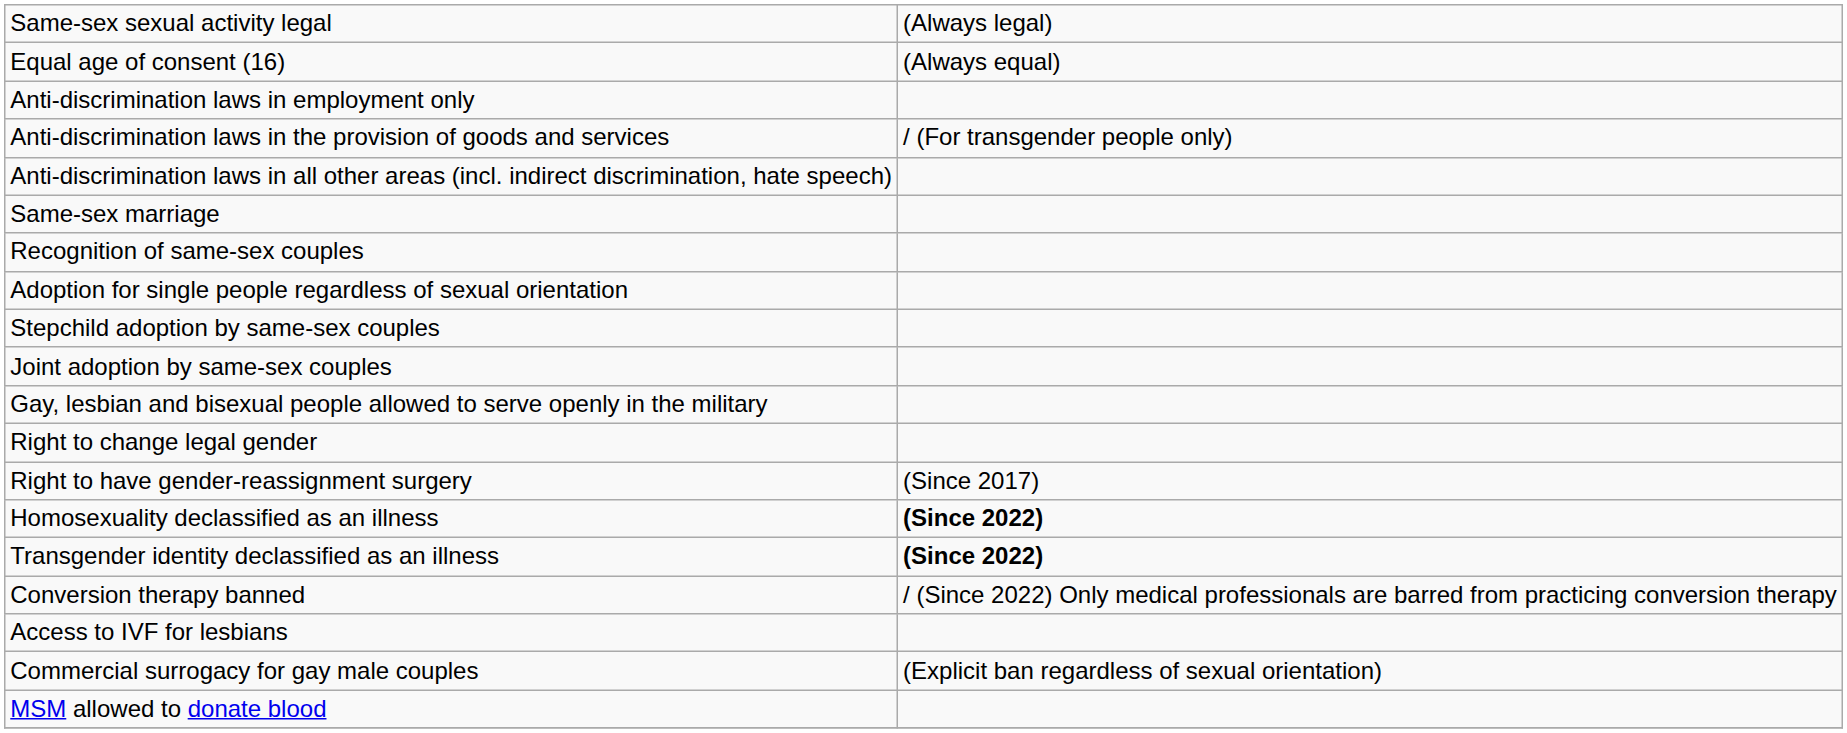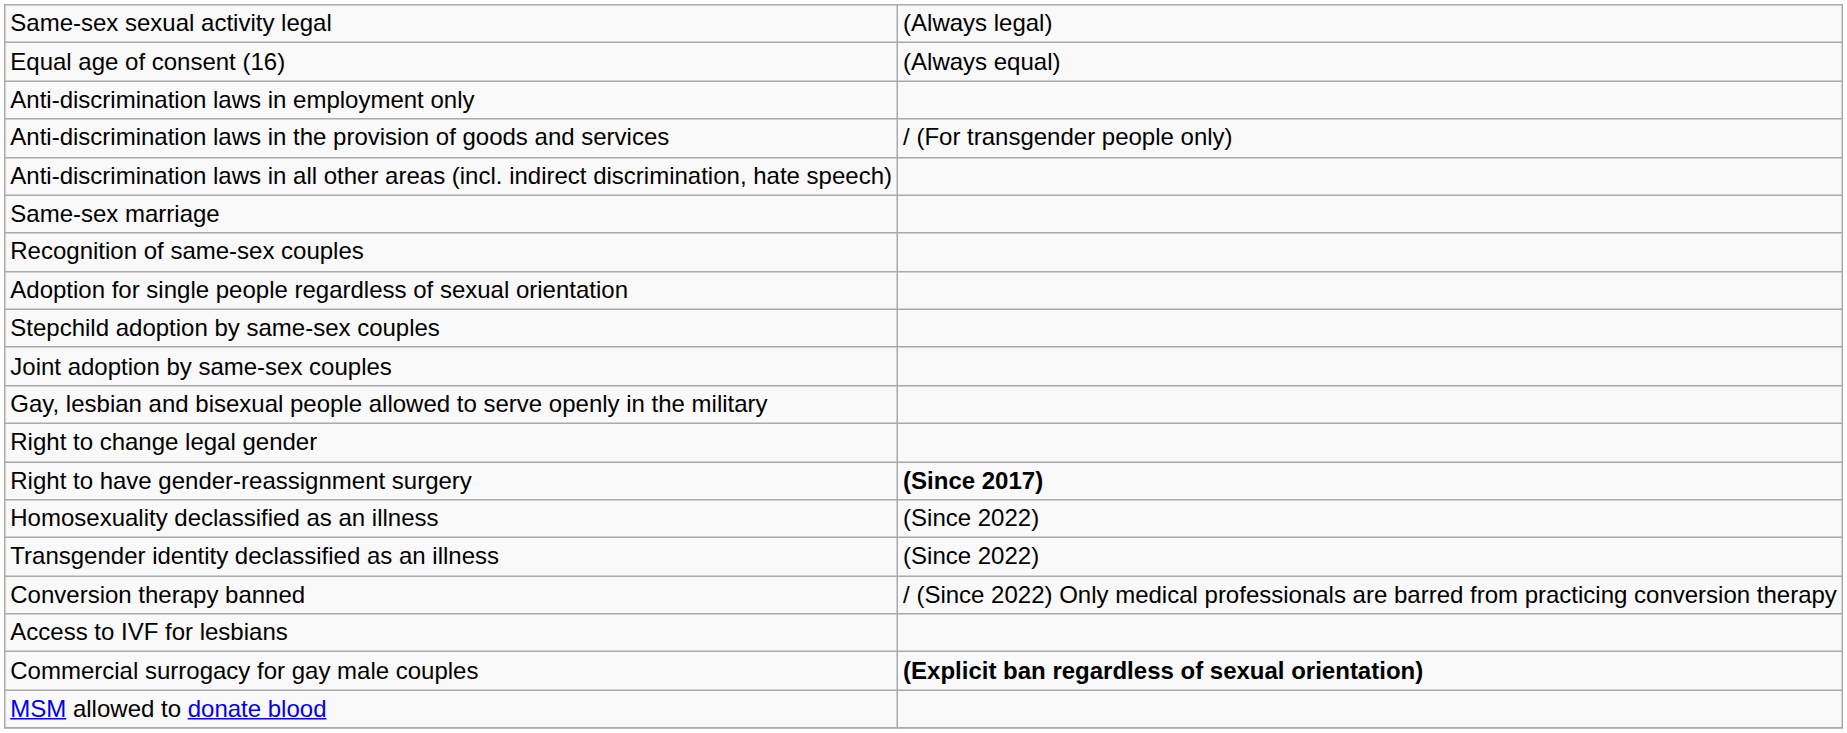(971, 480) normal -> (973, 480) bold
(973, 518) bold -> (971, 518) normal
(973, 556) bold -> (971, 556) normal
(1143, 670) normal -> (1163, 670) bold
